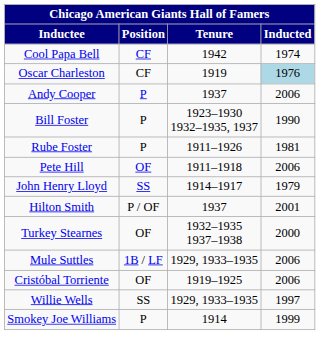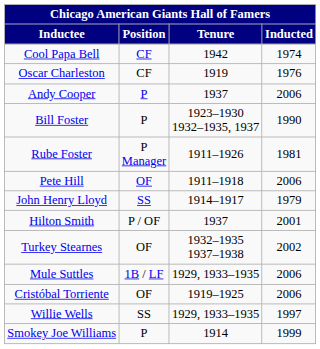(288, 73) lightblue background -> (289, 73) no background
(143, 147) P -> (144, 154) P Manager
(288, 233) 2000 -> (289, 247) 2002
